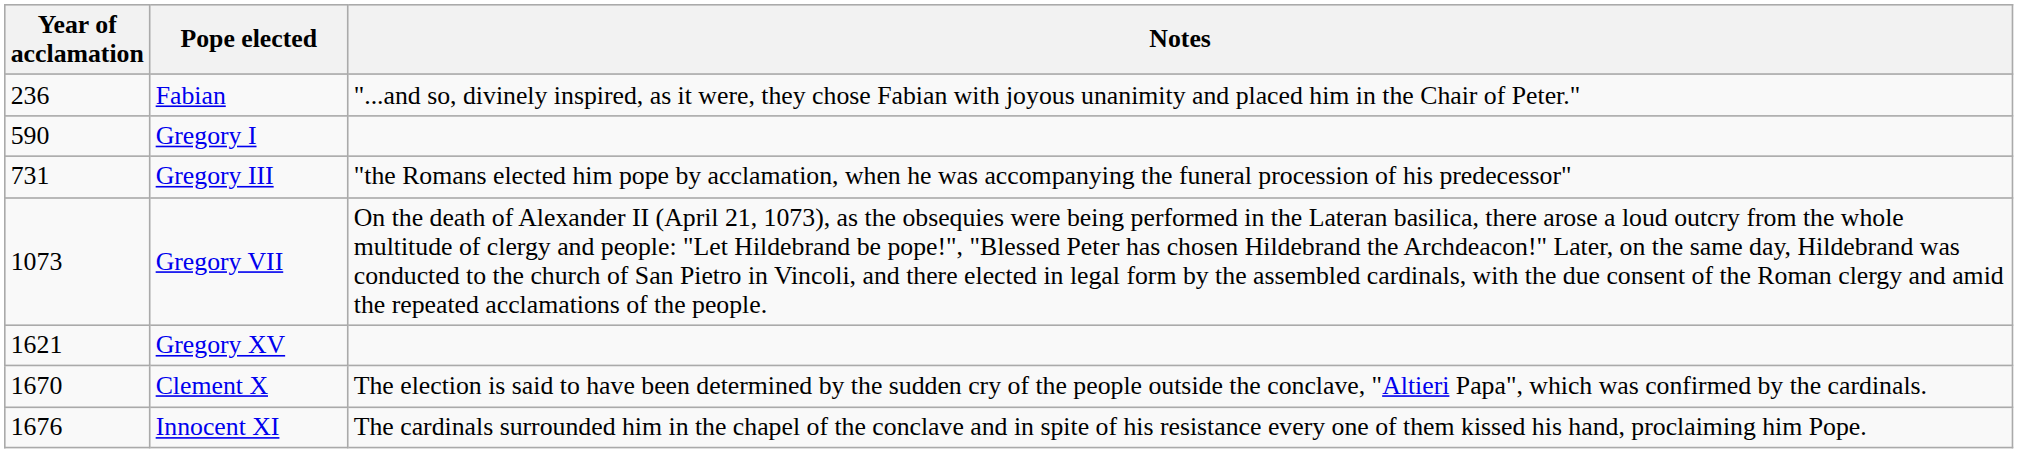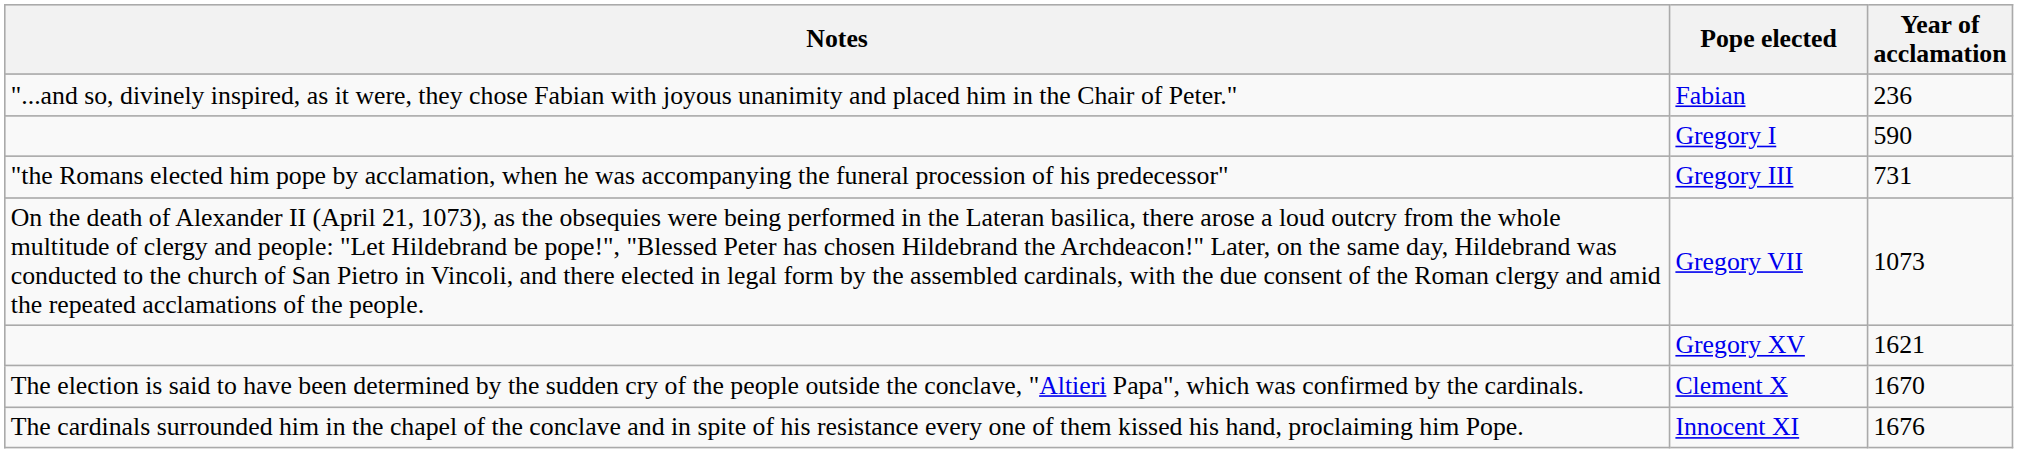columns swapped: (77, 39) <-> (1180, 39)
